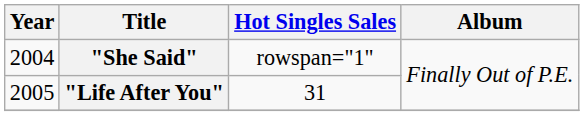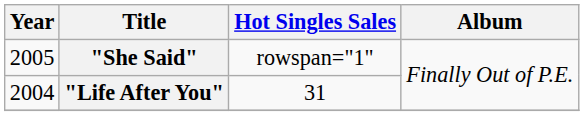(32, 57) 2004 -> (32, 57) 2005
(32, 92) 2005 -> (32, 92) 2004
